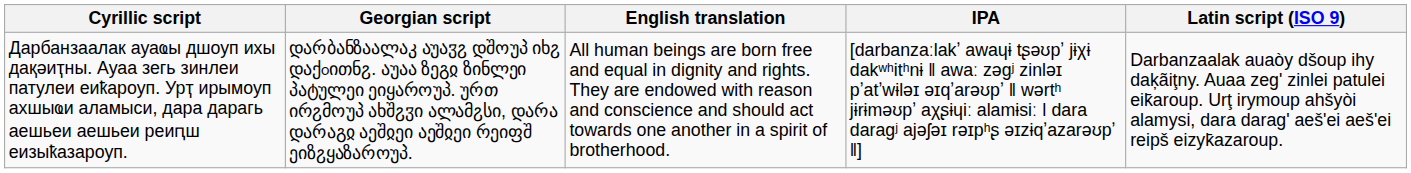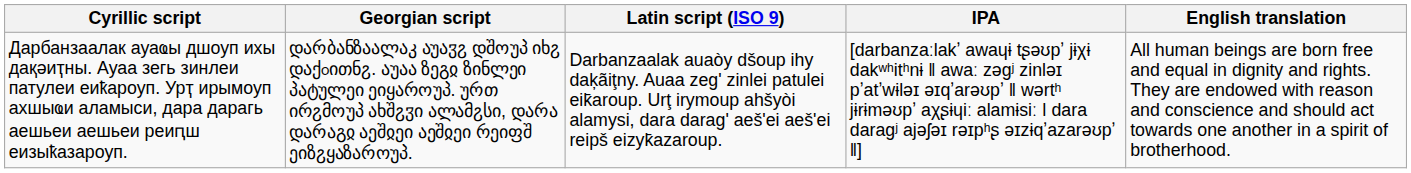columns swapped: (1266, 18) <-> (705, 18)
